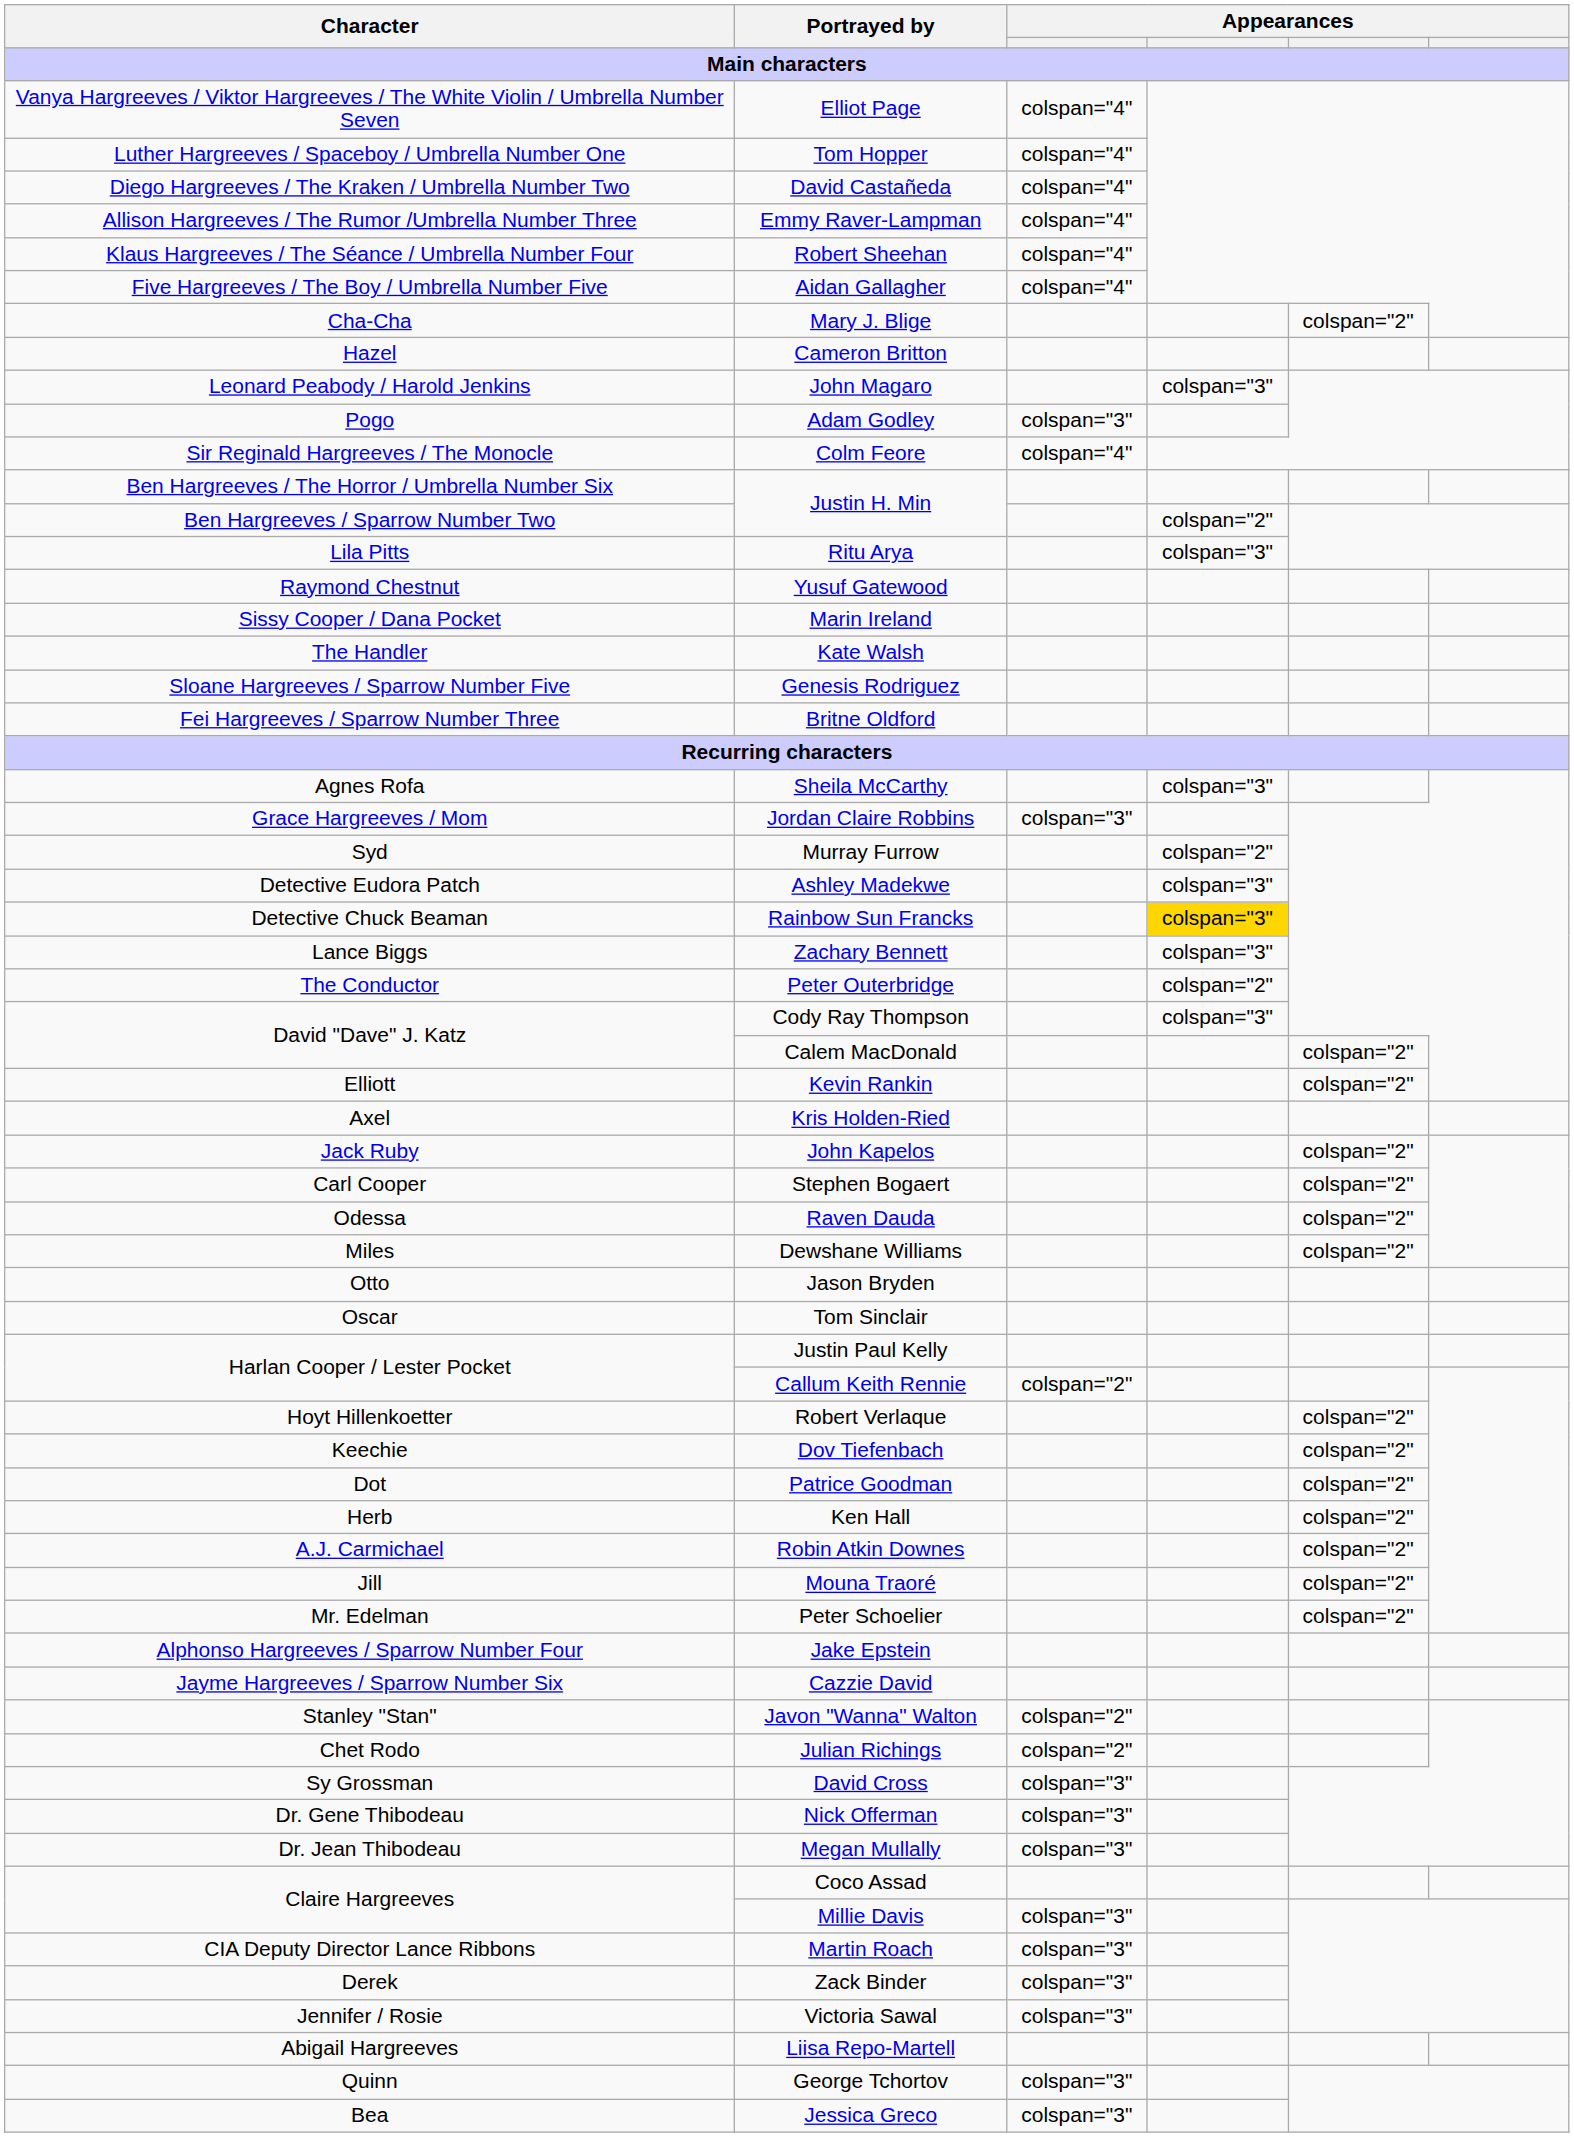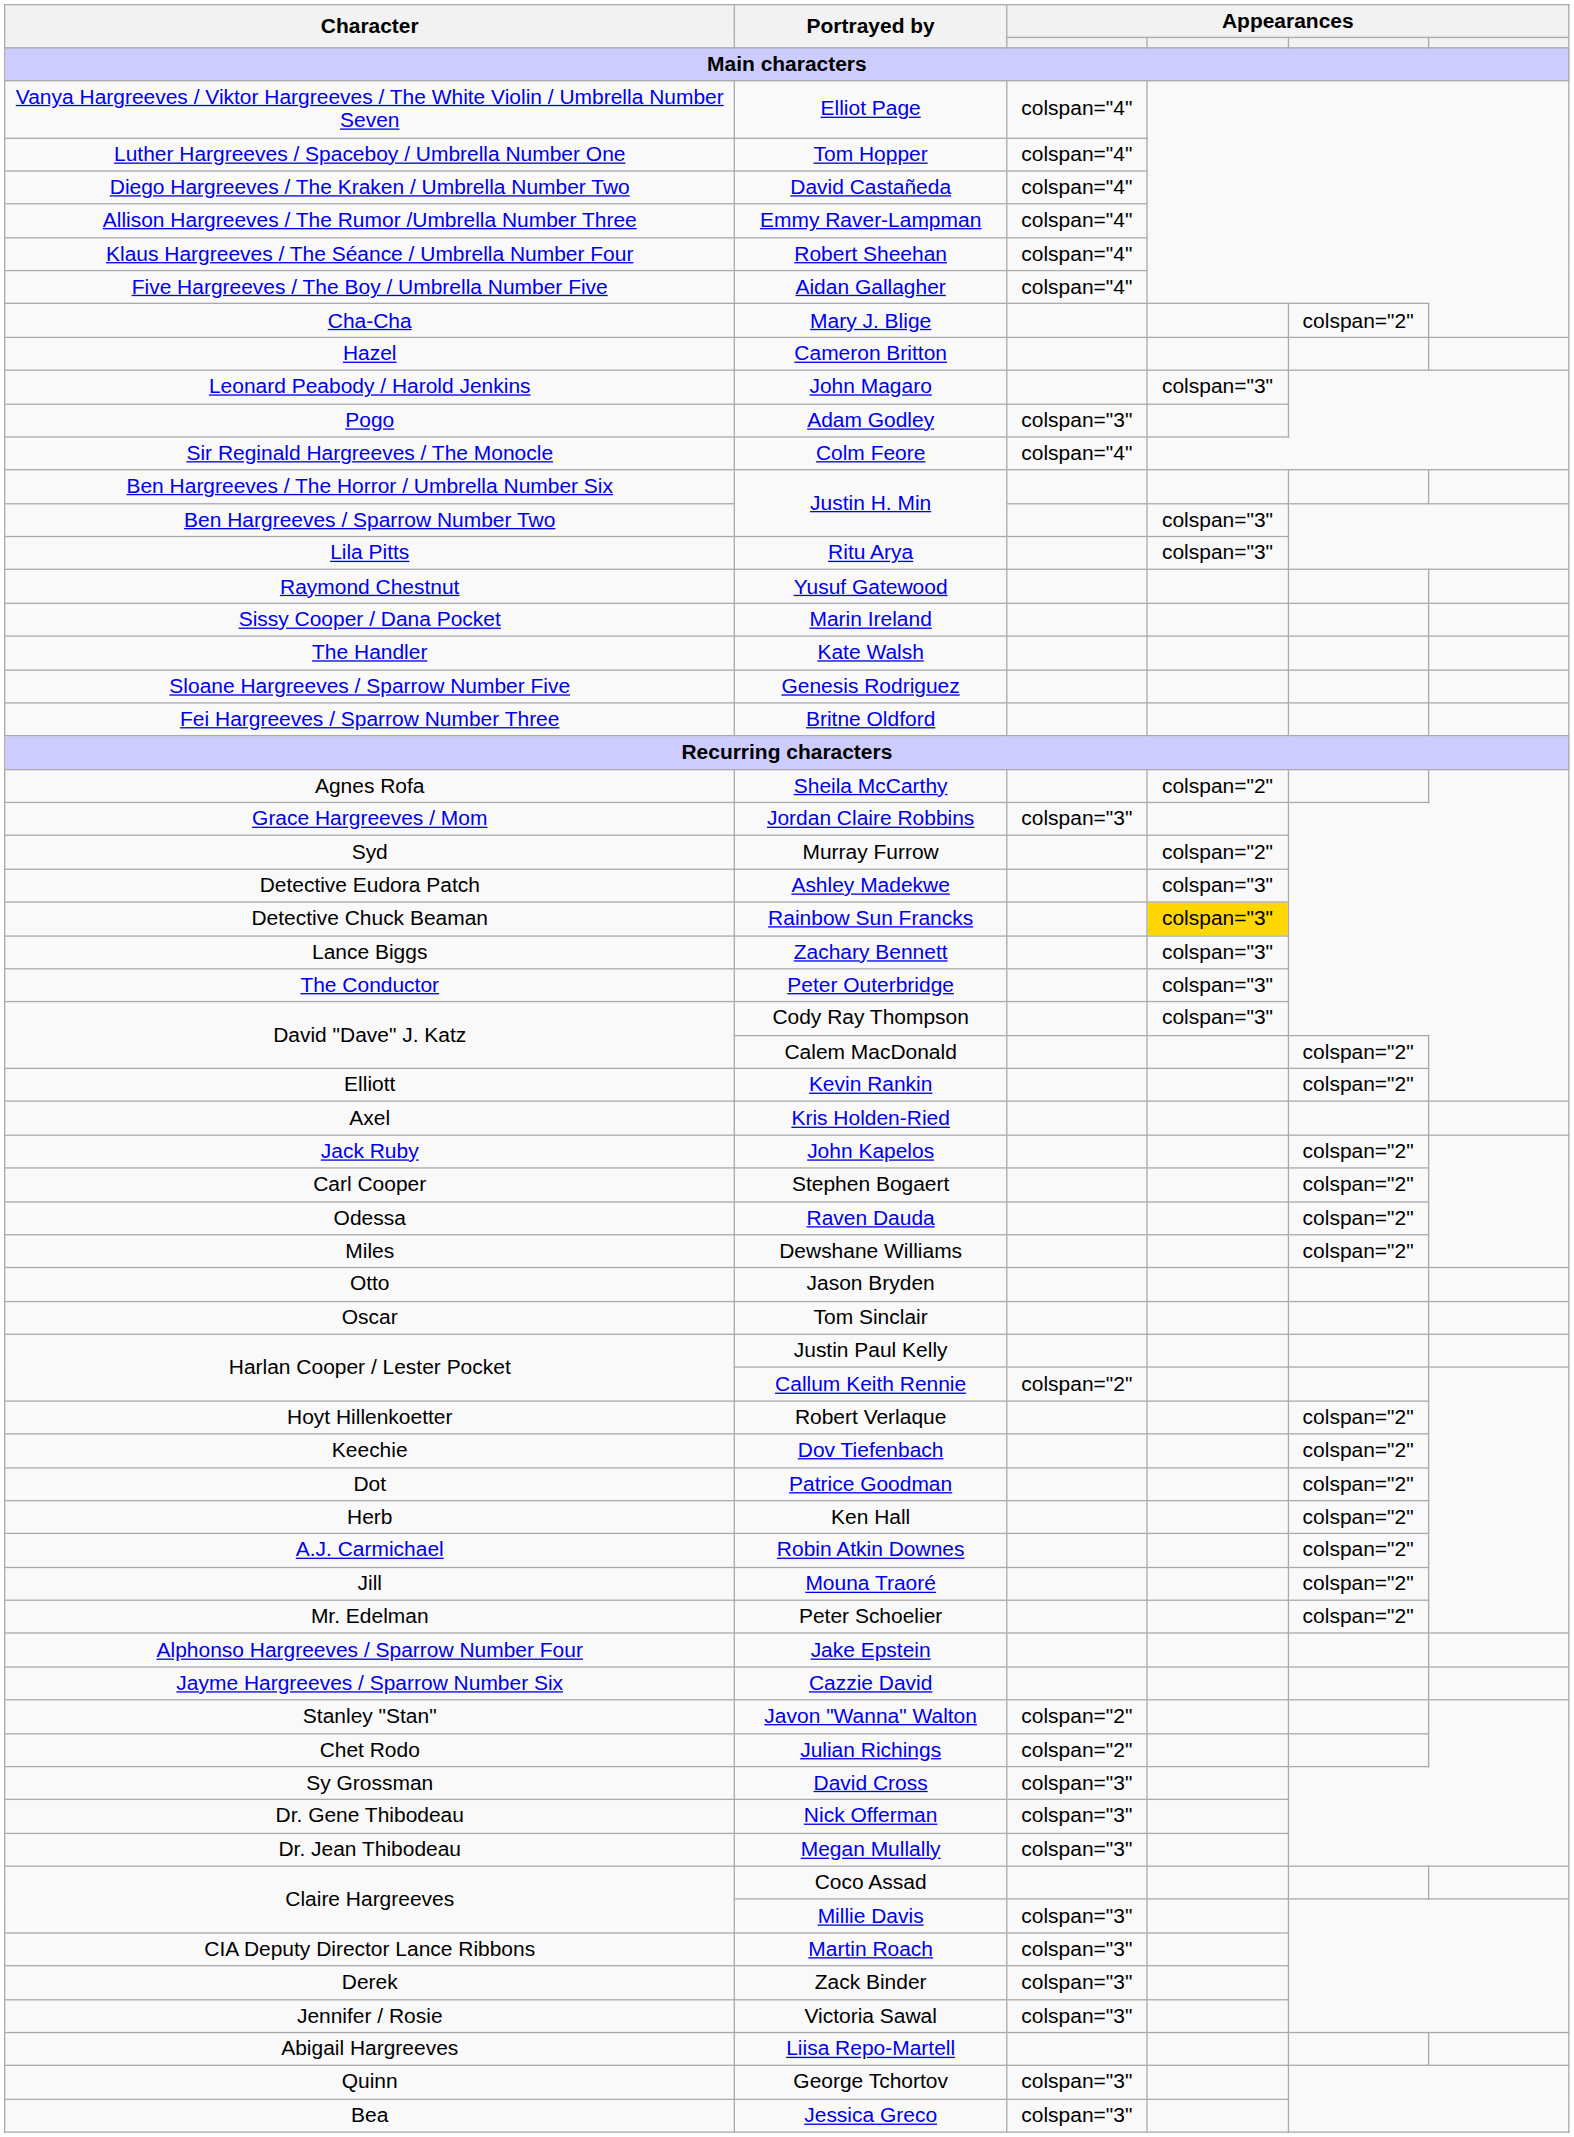(1217, 519) colspan="2" -> (1217, 519) colspan="3"
(1217, 785) colspan="3" -> (1217, 785) colspan="2"
(1217, 985) colspan="2" -> (1217, 985) colspan="3"
